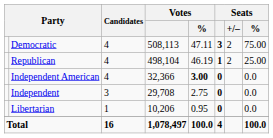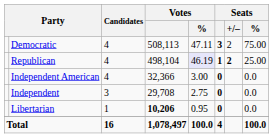(202, 60) no background -> (202, 60) lavender background
(229, 60) normal -> (229, 60) bold
(199, 76) bold -> (199, 76) normal
(161, 108) normal -> (161, 108) bold
